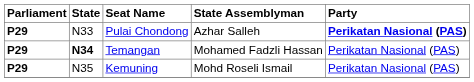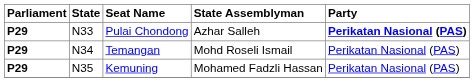(82, 50) bold -> (82, 50) normal
(258, 50) Mohamed Fadzli Hassan -> (243, 50) Mohd Roseli Ismail
(243, 68) Mohd Roseli Ismail -> (258, 68) Mohamed Fadzli Hassan
